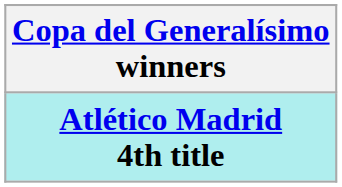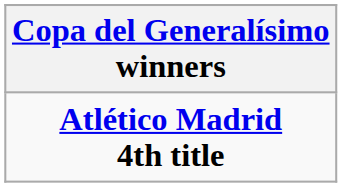(171, 136) paleturquoise background -> (171, 136) no background
